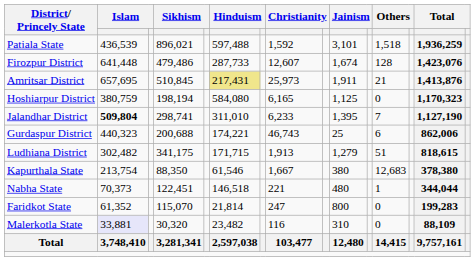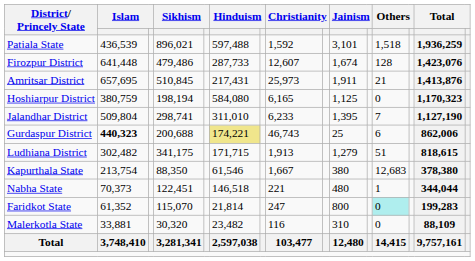(231, 80) khaki background -> (231, 80) no background
(119, 116) bold -> (119, 116) normal
(119, 134) normal -> (119, 134) bold
(231, 134) no background -> (231, 134) khaki background
(378, 206) no background -> (378, 206) paleturquoise background
(116, 224) lavender background -> (116, 224) no background
